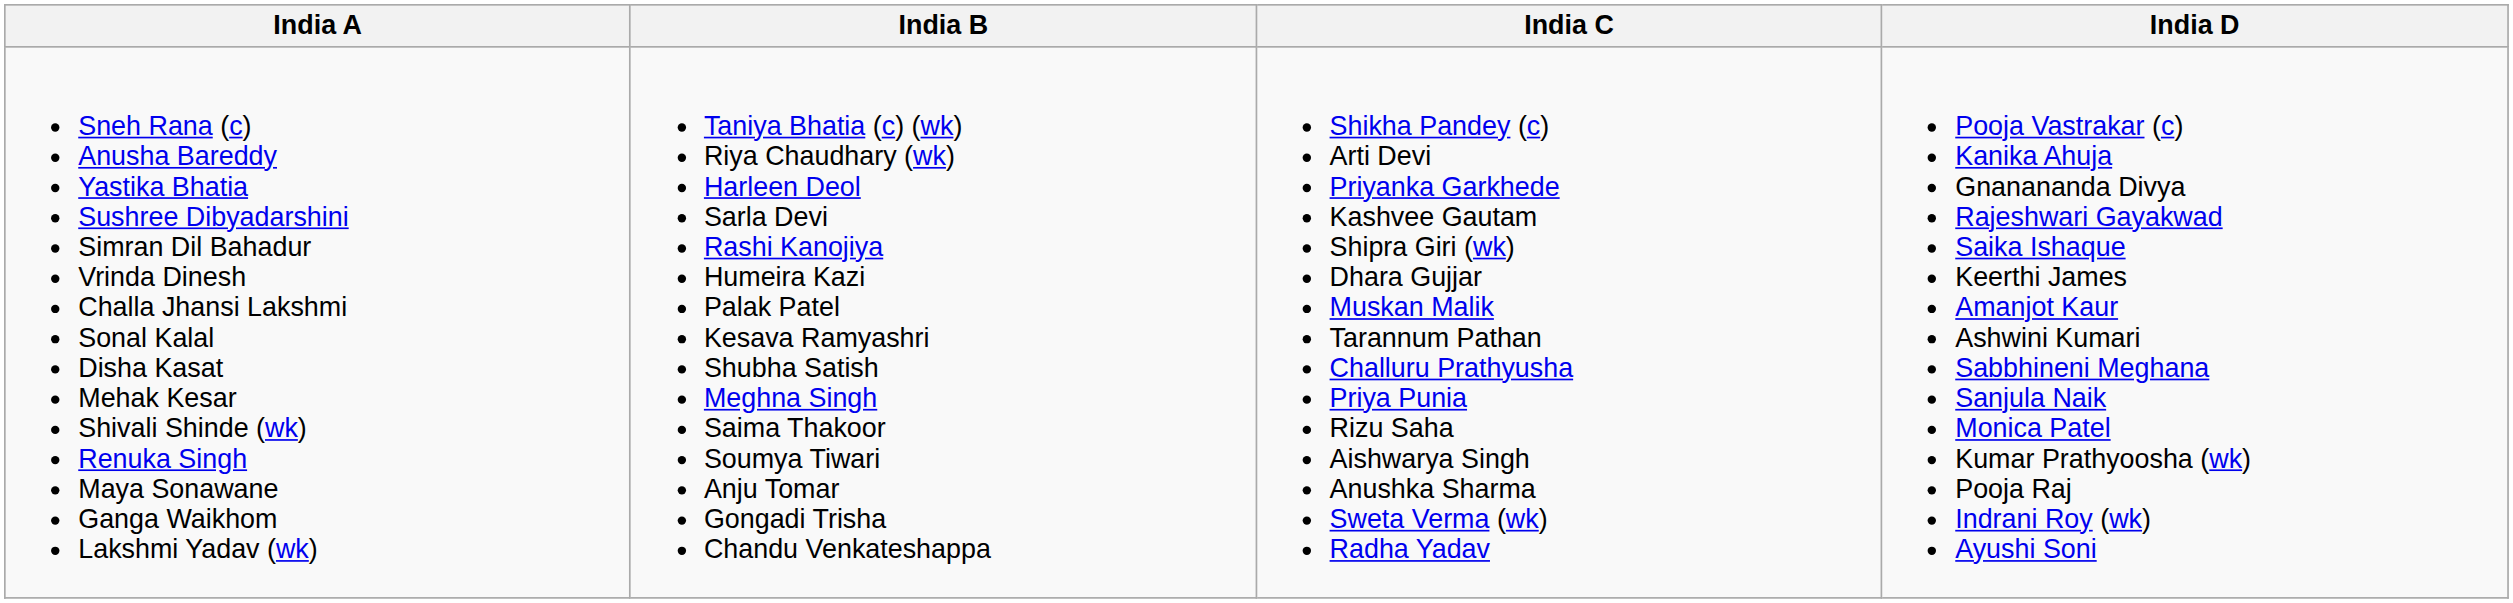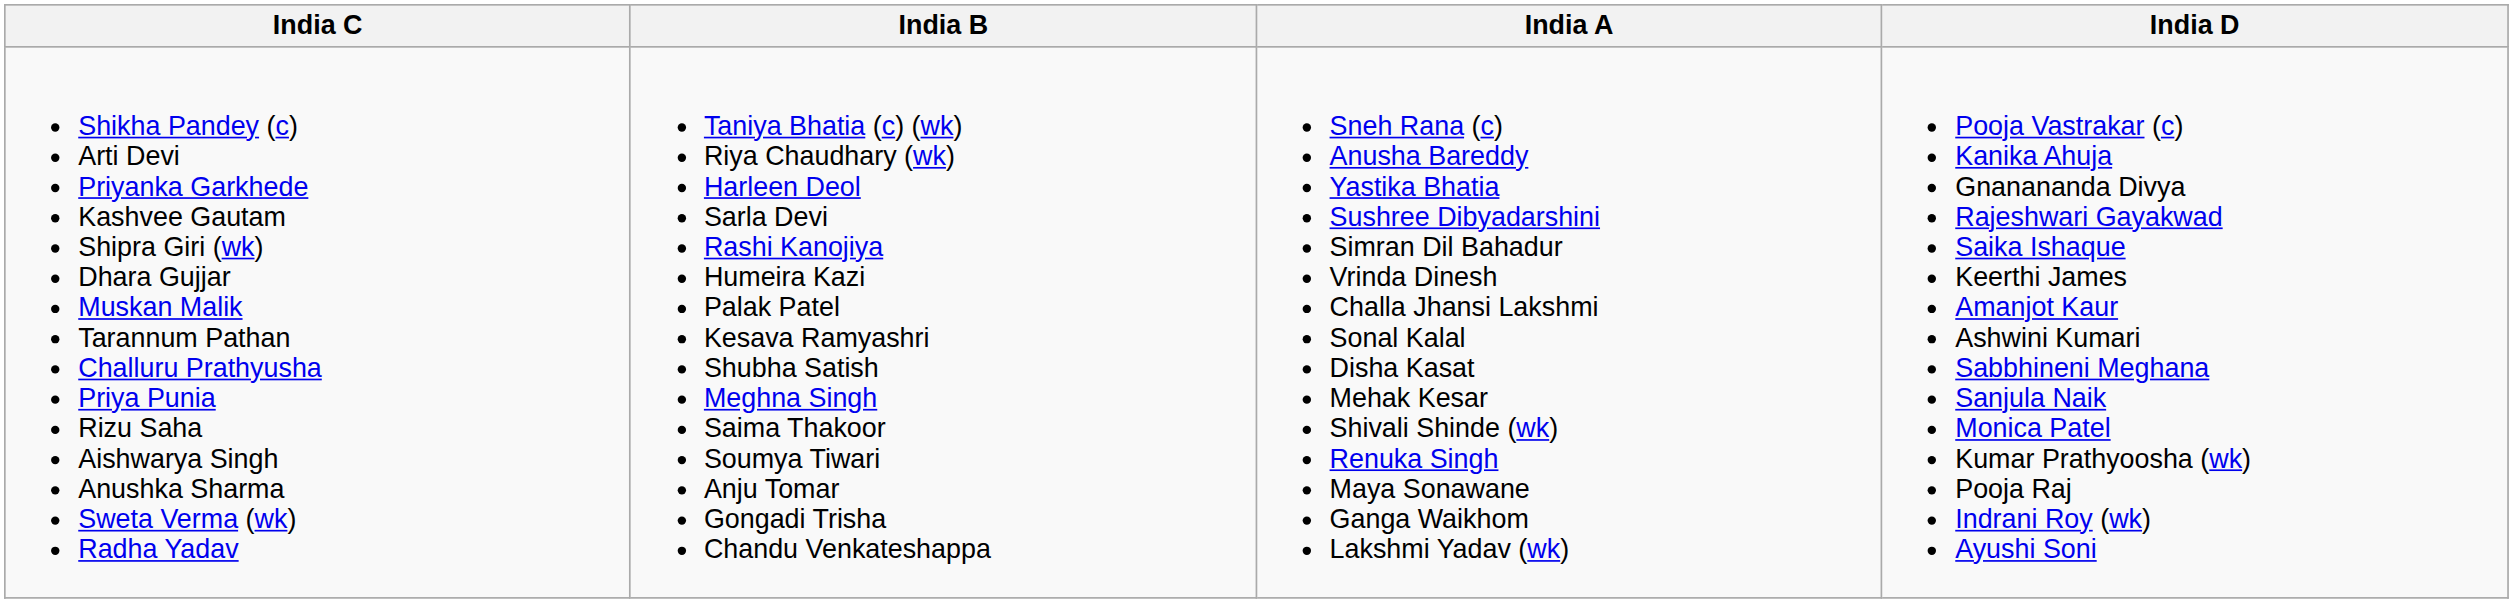columns swapped: (318, 25) <-> (1569, 25)
